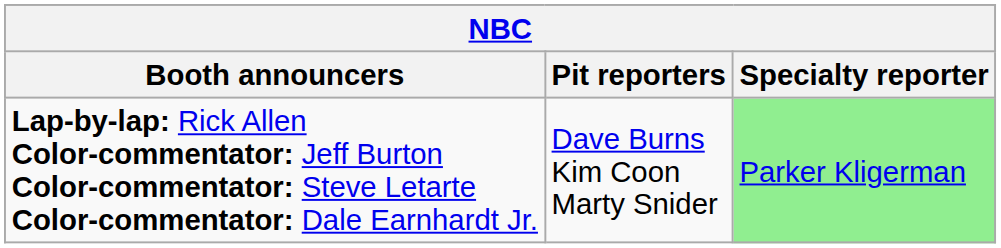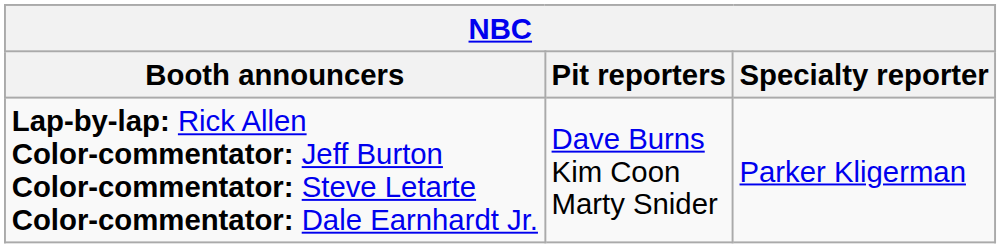(853, 170) lightgreen background -> (853, 170) no background
